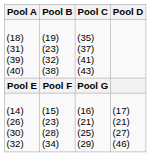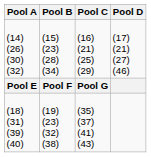rows swapped: (15, 127) <-> (15, 54)
